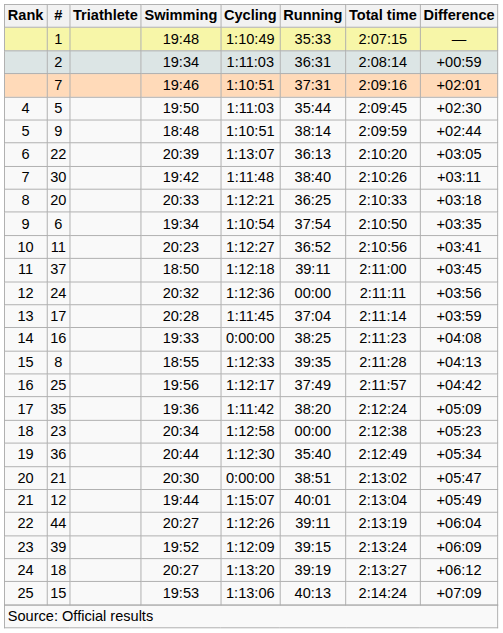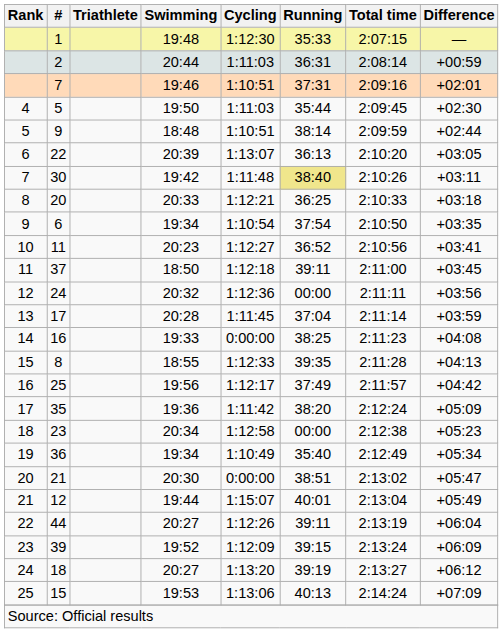(250, 39) 1:10:49 -> (250, 39) 1:12:30
(181, 62) 19:34 -> (181, 62) 20:44
(313, 177) no background -> (313, 177) khaki background
(181, 454) 20:44 -> (181, 454) 19:34
(250, 454) 1:12:30 -> (250, 454) 1:10:49
